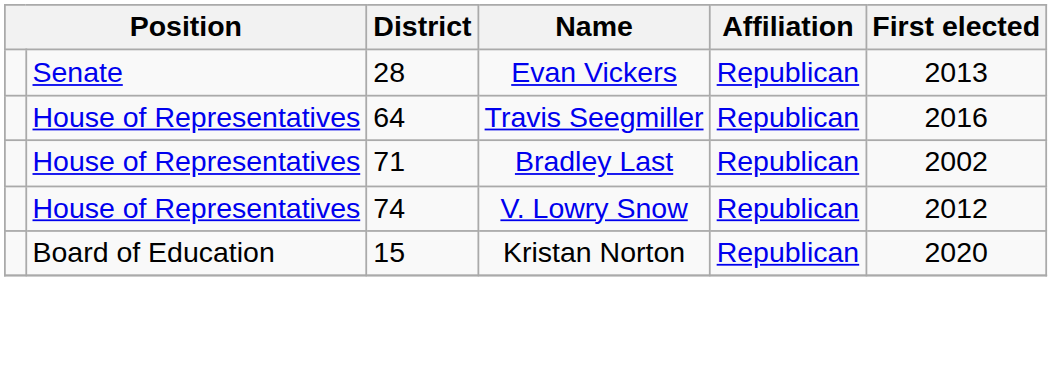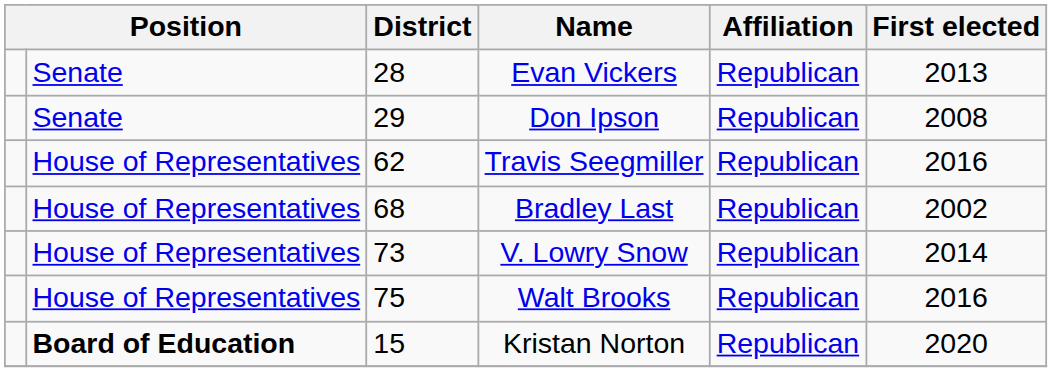+ row: (594, 117)
(389, 117) 64 -> (389, 162) 62
(389, 162) 71 -> (389, 207) 68
(389, 207) 74 -> (389, 252) 73
(956, 207) 2012 -> (956, 252) 2014
+ row: (594, 298)
(154, 252) normal -> (164, 343) bold
